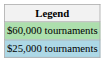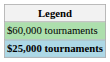(52, 48) normal -> (55, 48) bold
